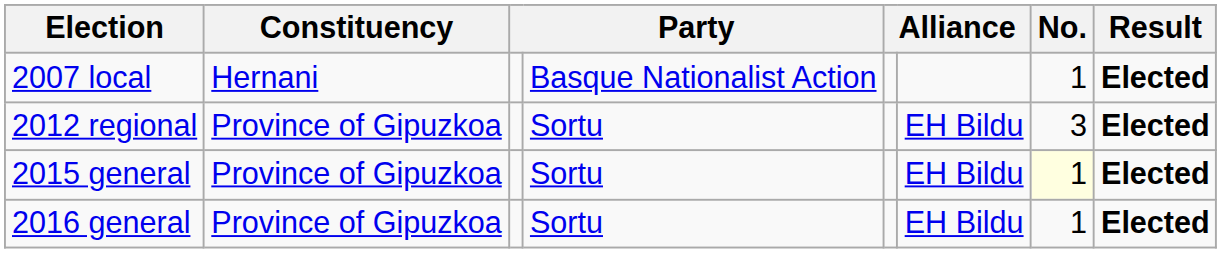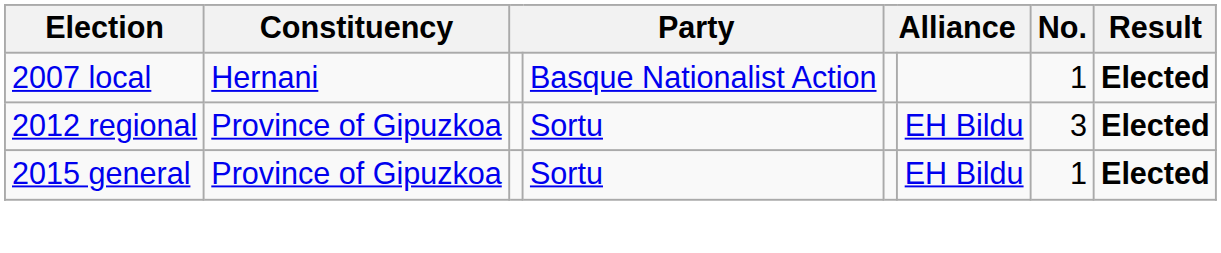(1078, 174) lightyellow background -> (1078, 174) no background
- row: (101, 222)
